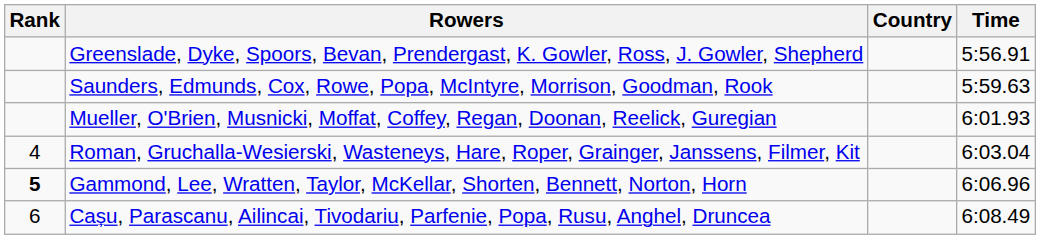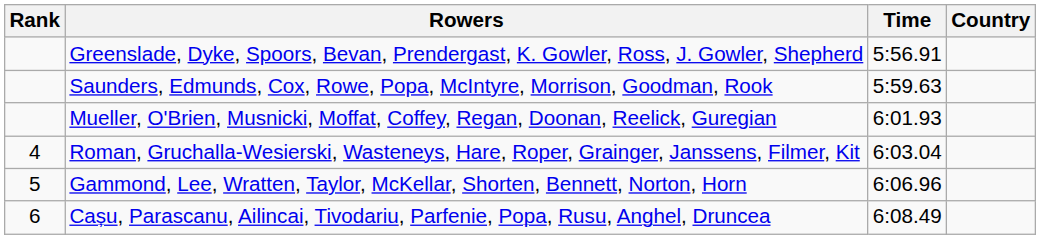columns swapped: (912, 20) <-> (996, 20)
(35, 184) bold -> (35, 184) normal
